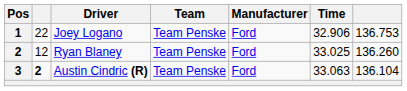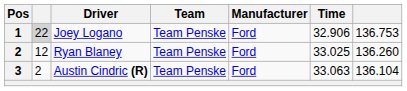(41, 33) no background -> (41, 33) lightgrey background
(38, 71) bold -> (38, 71) normal
